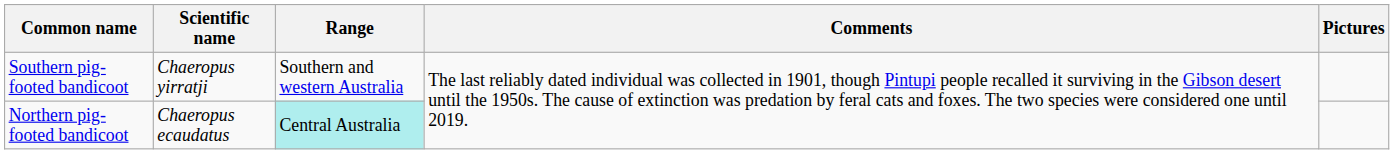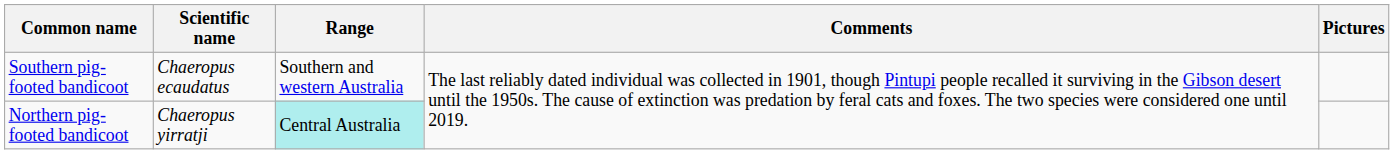(196, 76) Chaeropus yirratji -> (196, 76) Chaeropus ecaudatus
(196, 124) Chaeropus ecaudatus -> (196, 124) Chaeropus yirratji
